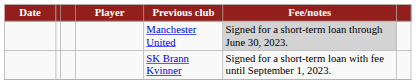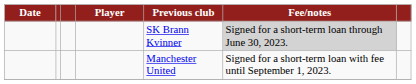(171, 36) Manchester United -> (168, 36) SK Brann Kvinner
(168, 65) SK Brann Kvinner -> (171, 65) Manchester United
